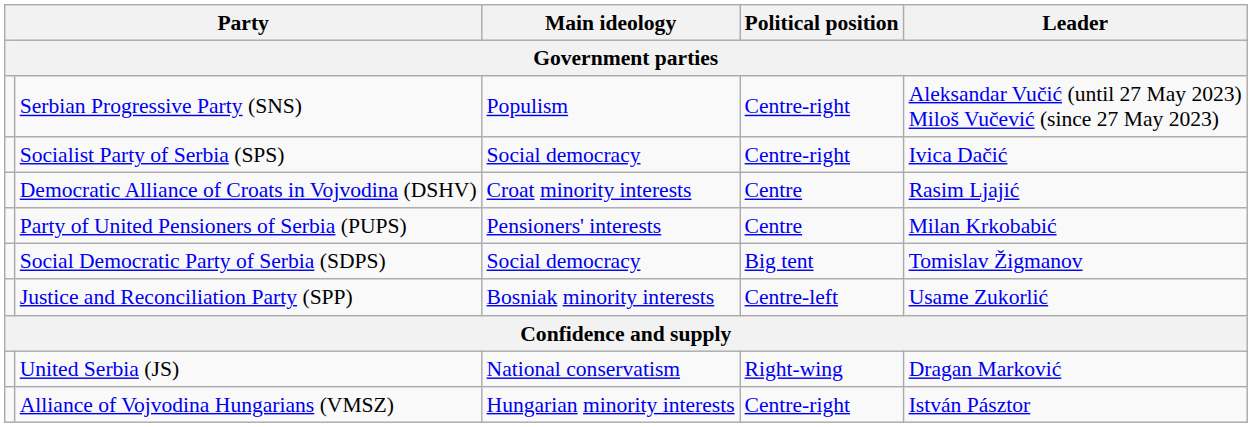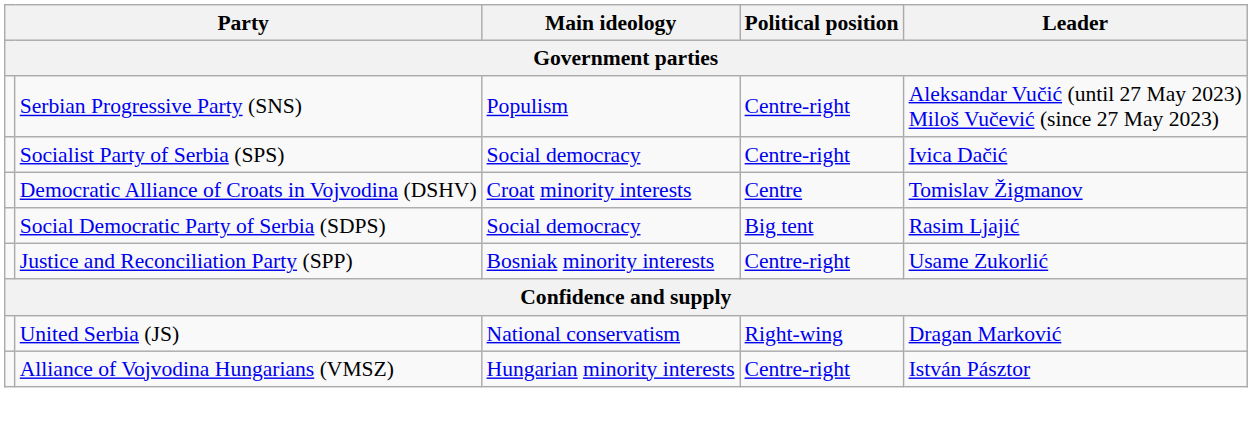(964, 190) Rasim Ljajić -> (996, 190) Tomislav Žigmanov
- row: (213, 225)
(996, 261) Tomislav Žigmanov -> (964, 225) Rasim Ljajić
(791, 297) Centre-left -> (797, 261) Centre-right
